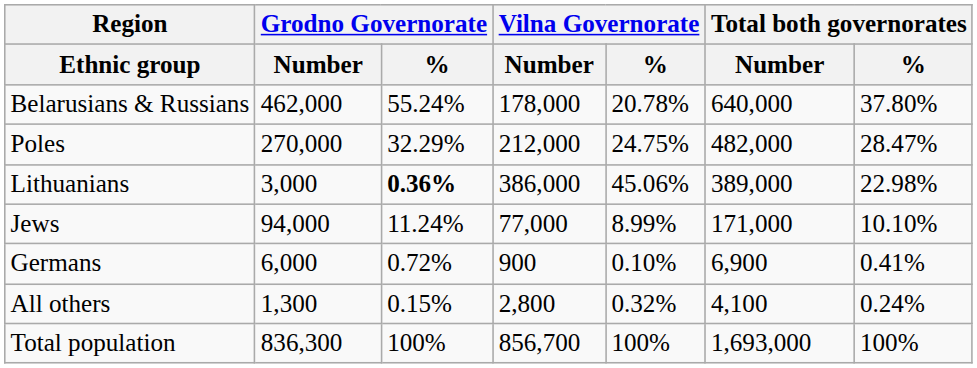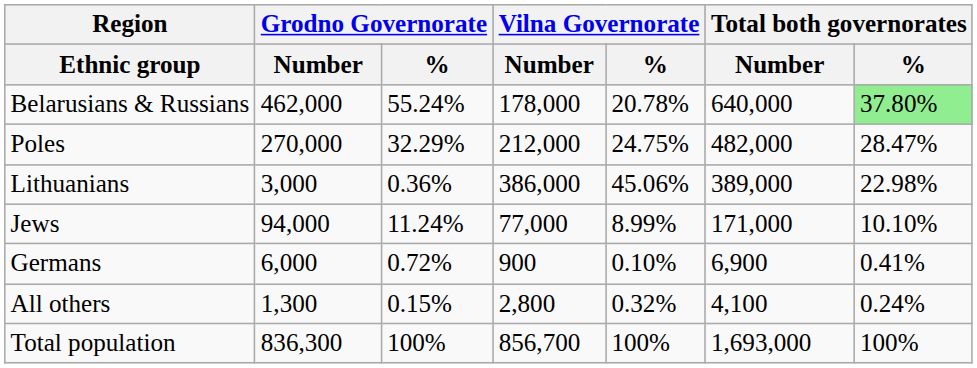(899, 104) no background -> (899, 104) lightgreen background
(422, 183) bold -> (420, 183) normal
